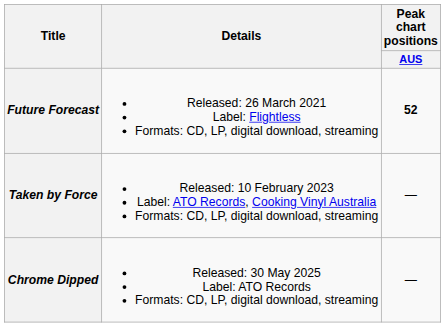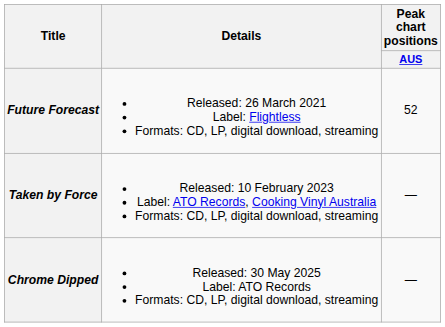(411, 110) bold -> (411, 110) normal
